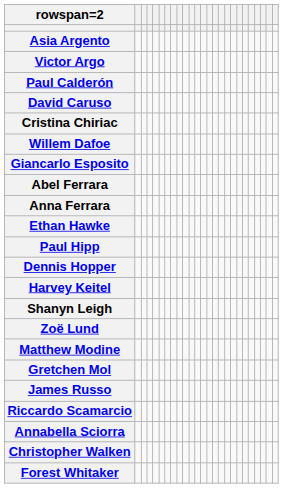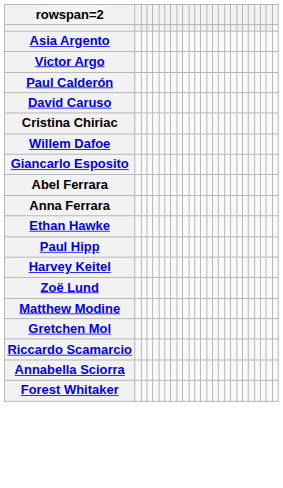- row: (70, 267)
- row: (70, 308)
- row: (70, 390)
- row: (70, 452)
